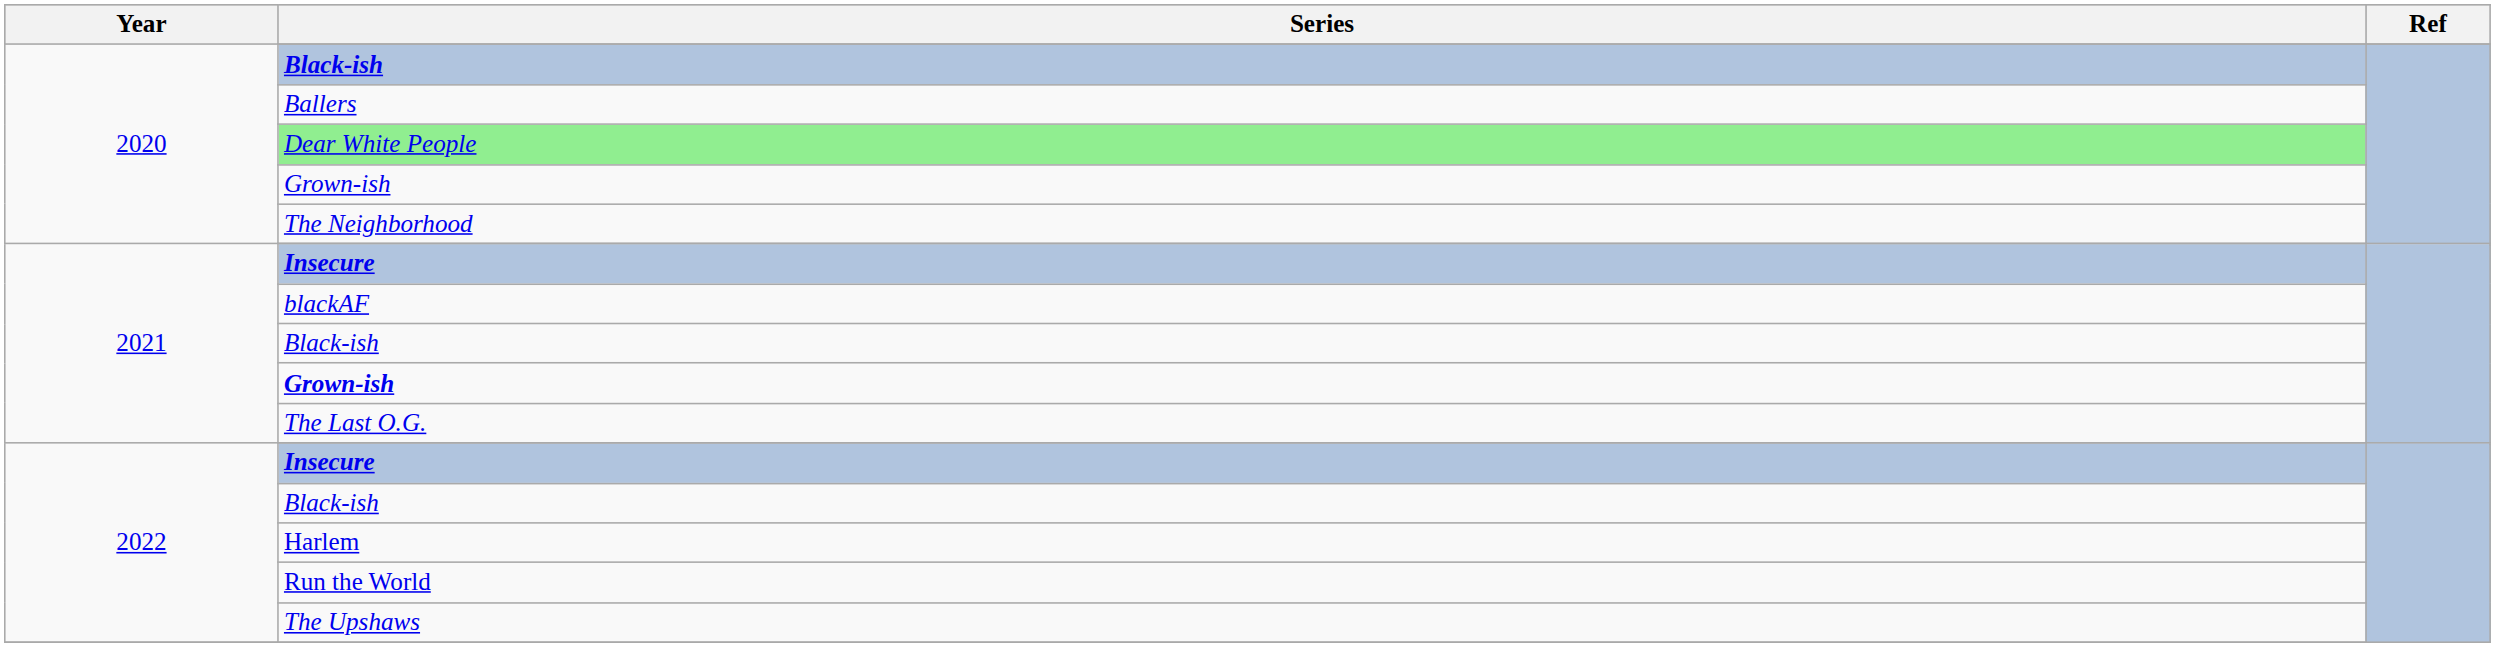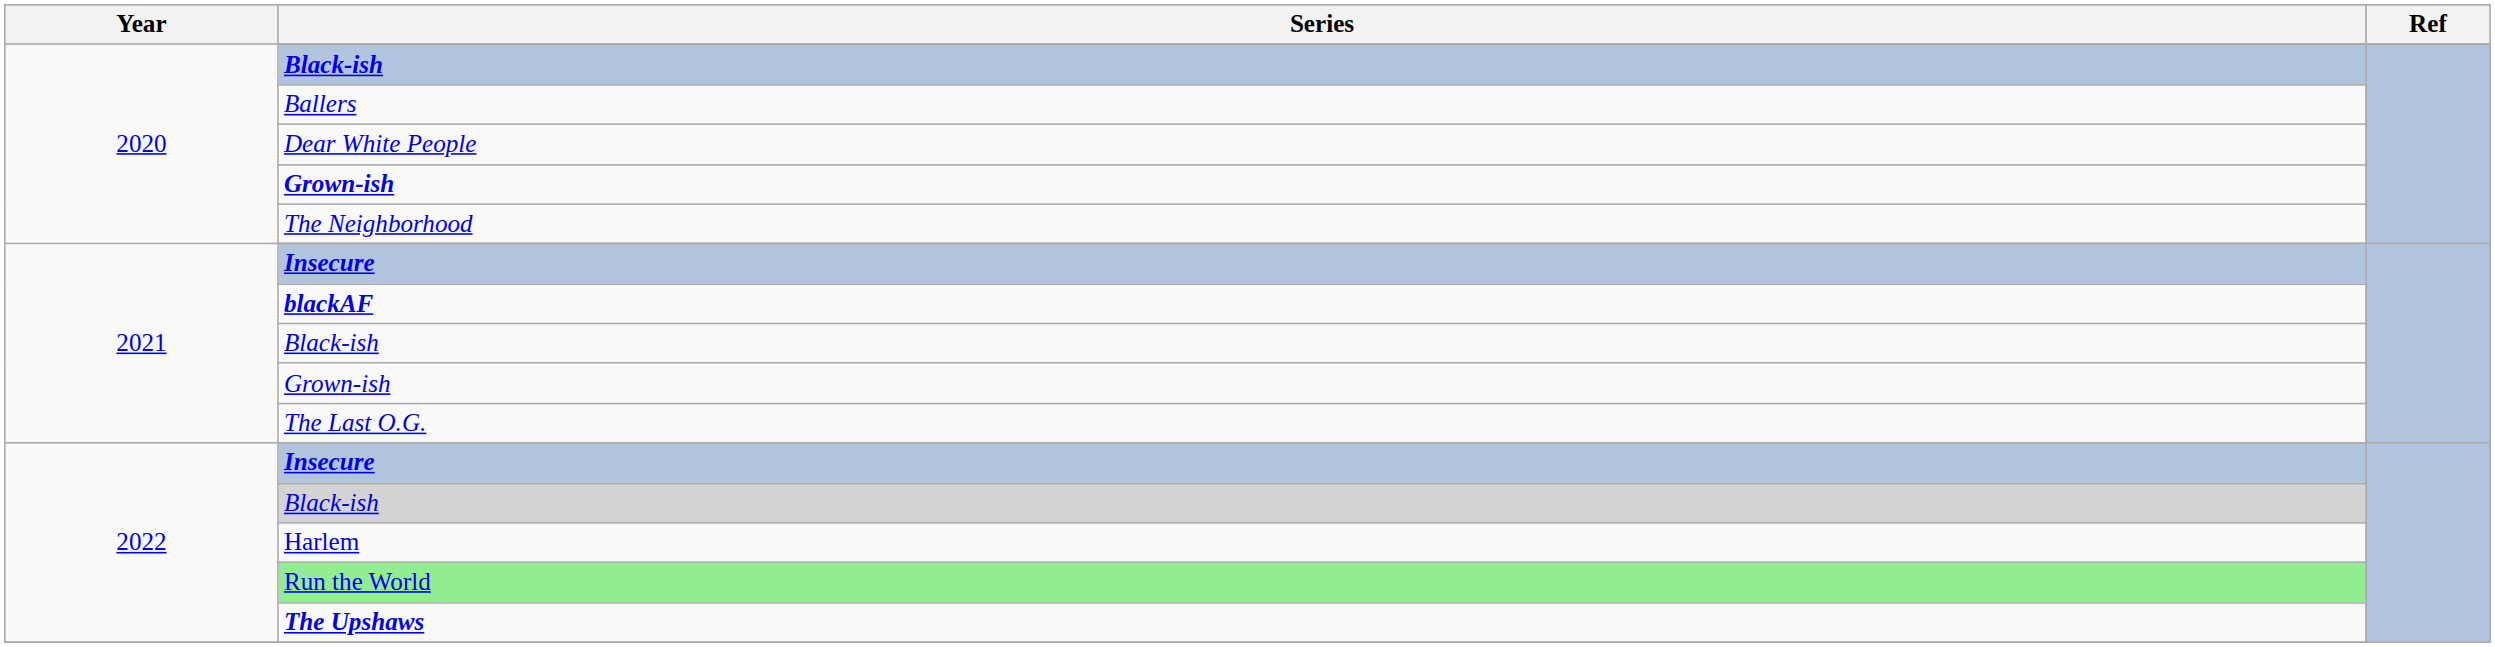(380, 143) lightgreen background -> (380, 143) no background
(337, 183) normal -> (339, 183) bold
(327, 303) normal -> (329, 303) bold
(339, 382) bold -> (337, 382) normal
(331, 502) no background -> (331, 502) lightgrey background
(357, 582) no background -> (357, 582) lightgreen background
(352, 622) normal -> (354, 622) bold
